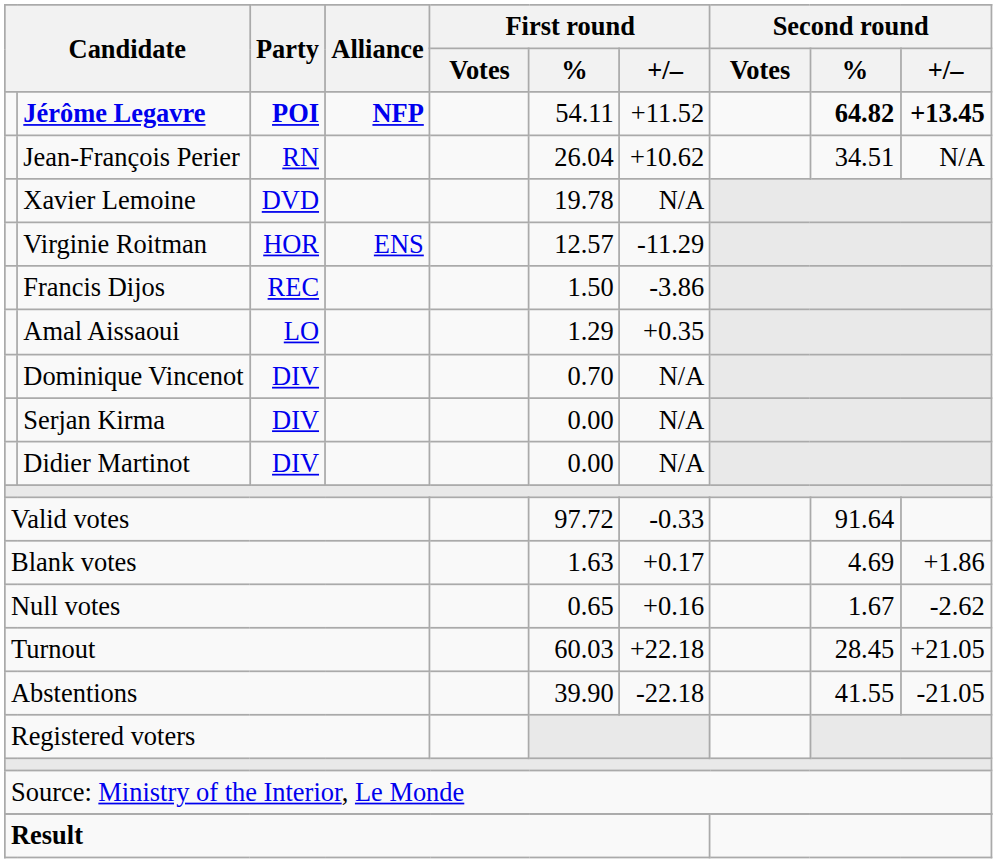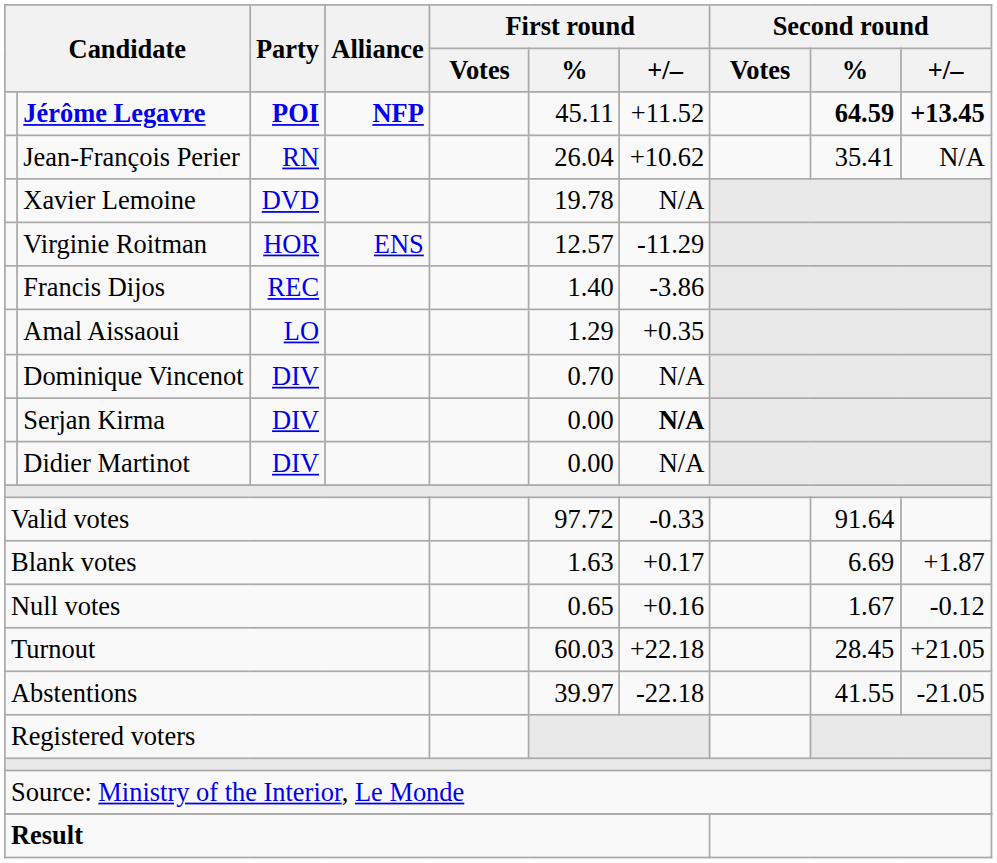(584, 113) 54.11 -> (584, 113) 45.11
(864, 113) 64.82 -> (864, 113) 64.59
(864, 157) 34.51 -> (864, 157) 35.41
(591, 288) 1.50 -> (591, 288) 1.40
(682, 418) normal -> (682, 418) bold
(871, 562) 4.69 -> (871, 562) 6.69
(954, 562) +1.86 -> (954, 562) +1.87
(957, 605) -2.62 -> (957, 605) -0.12
(584, 692) 39.90 -> (584, 692) 39.97
